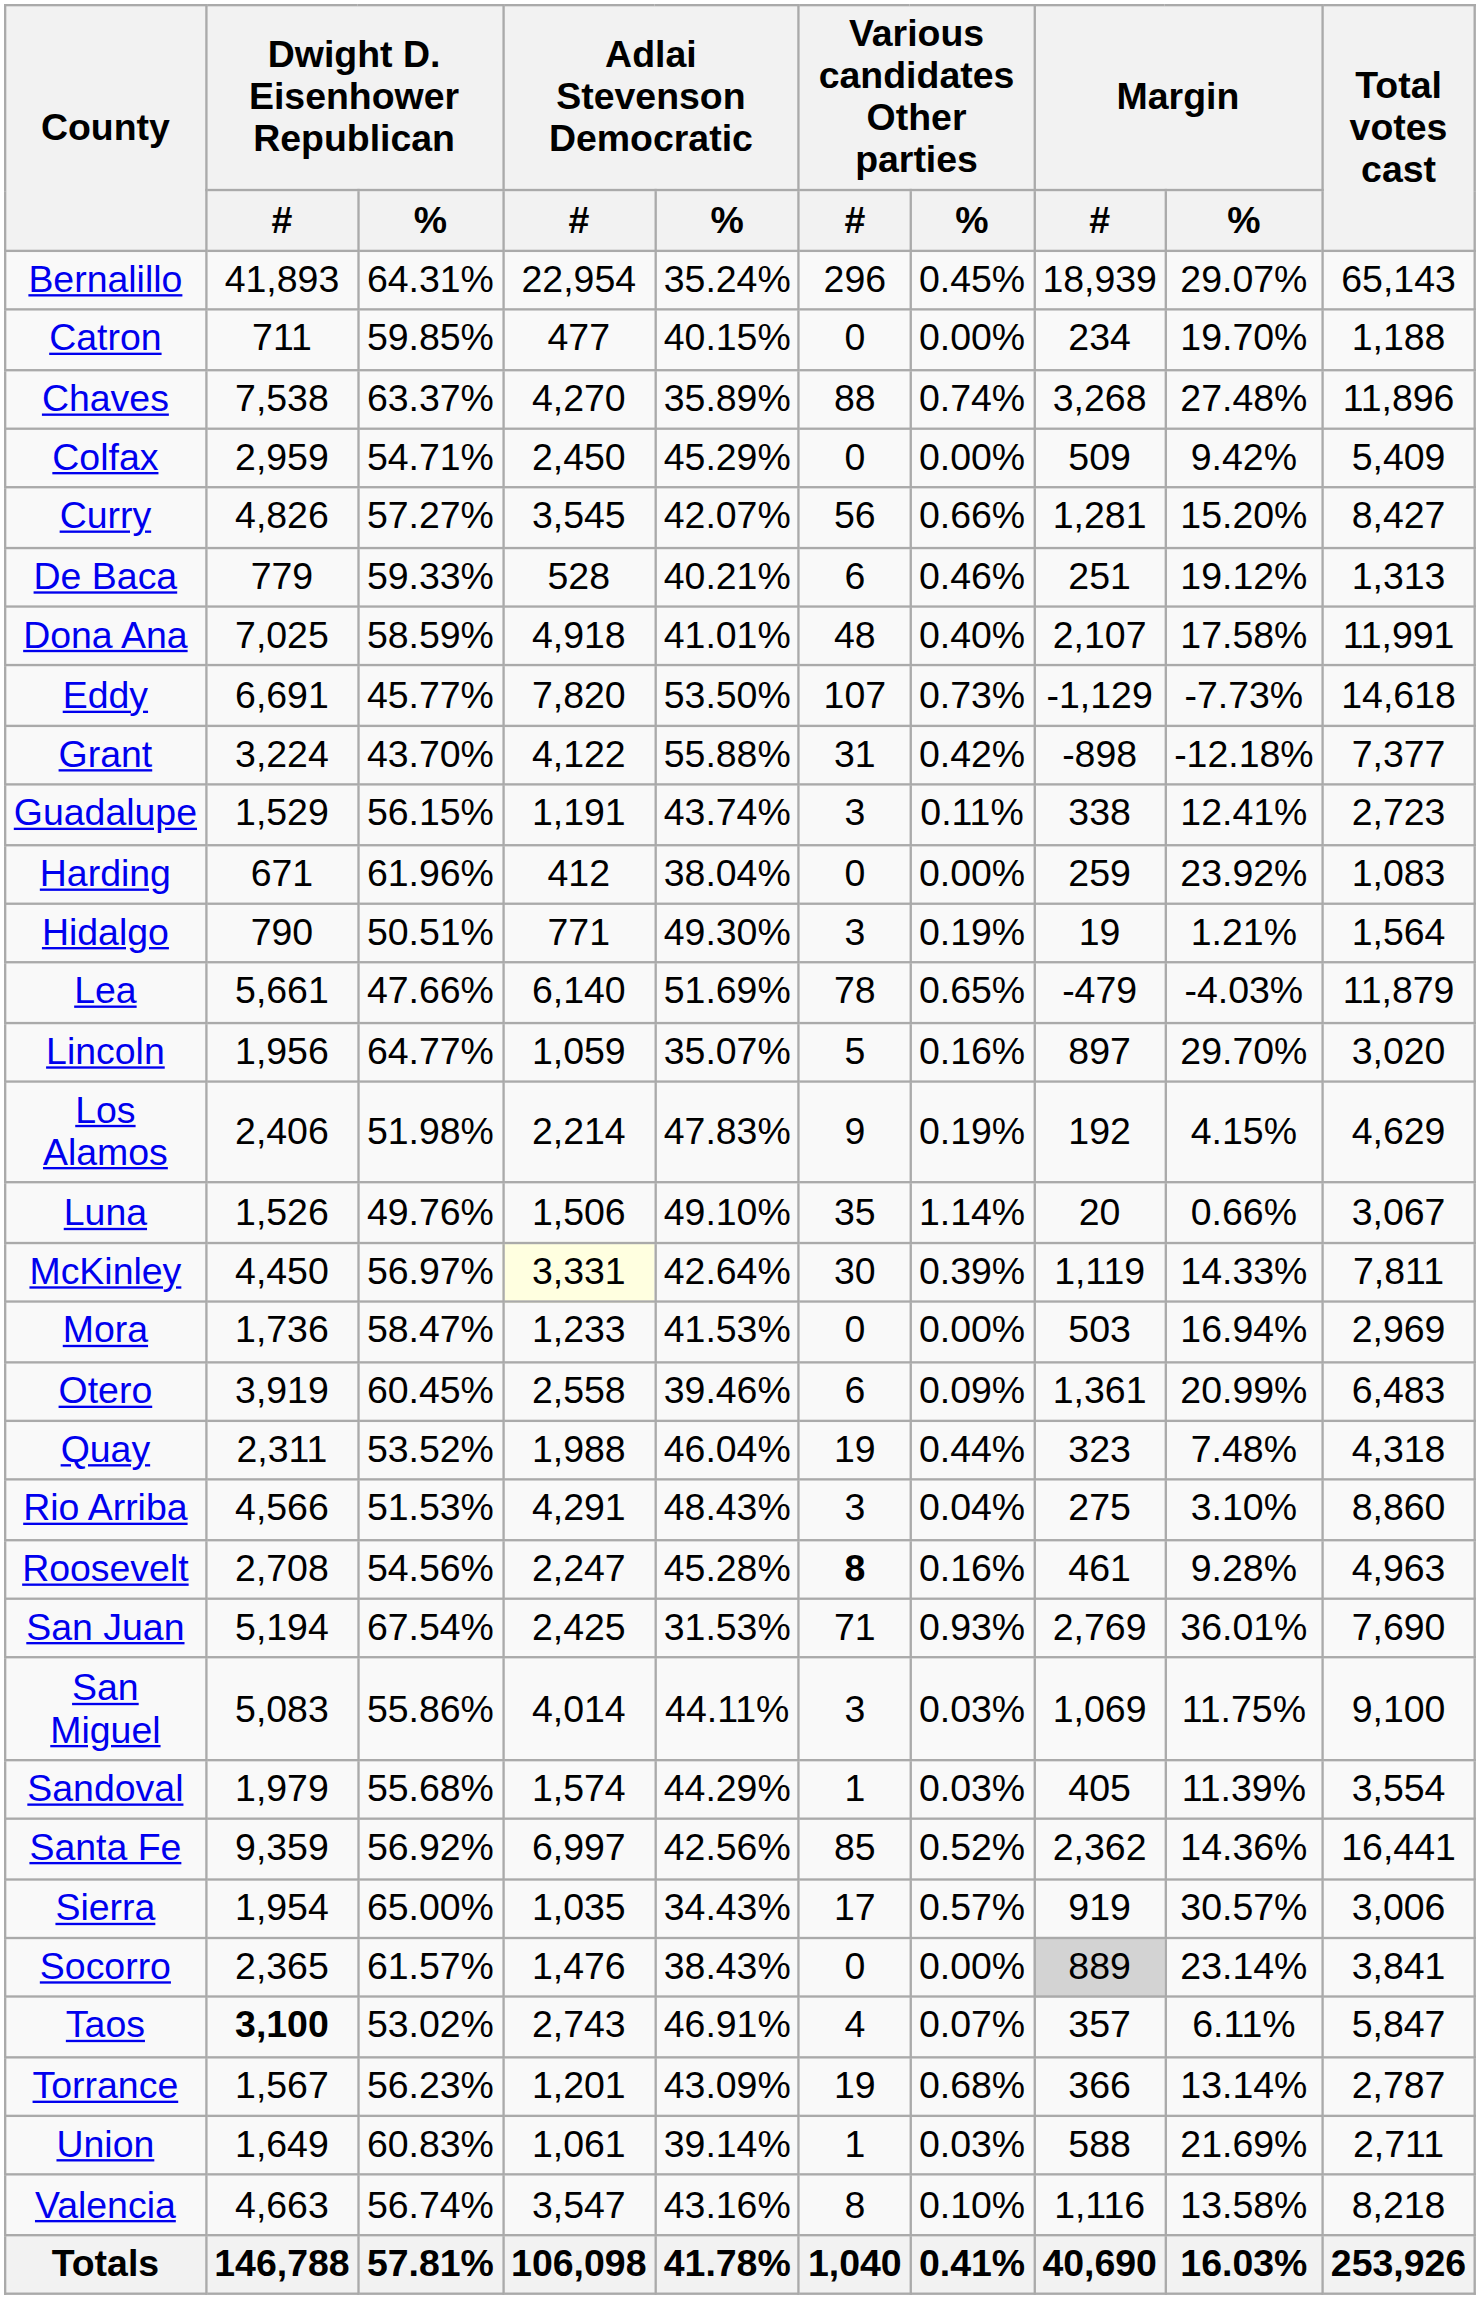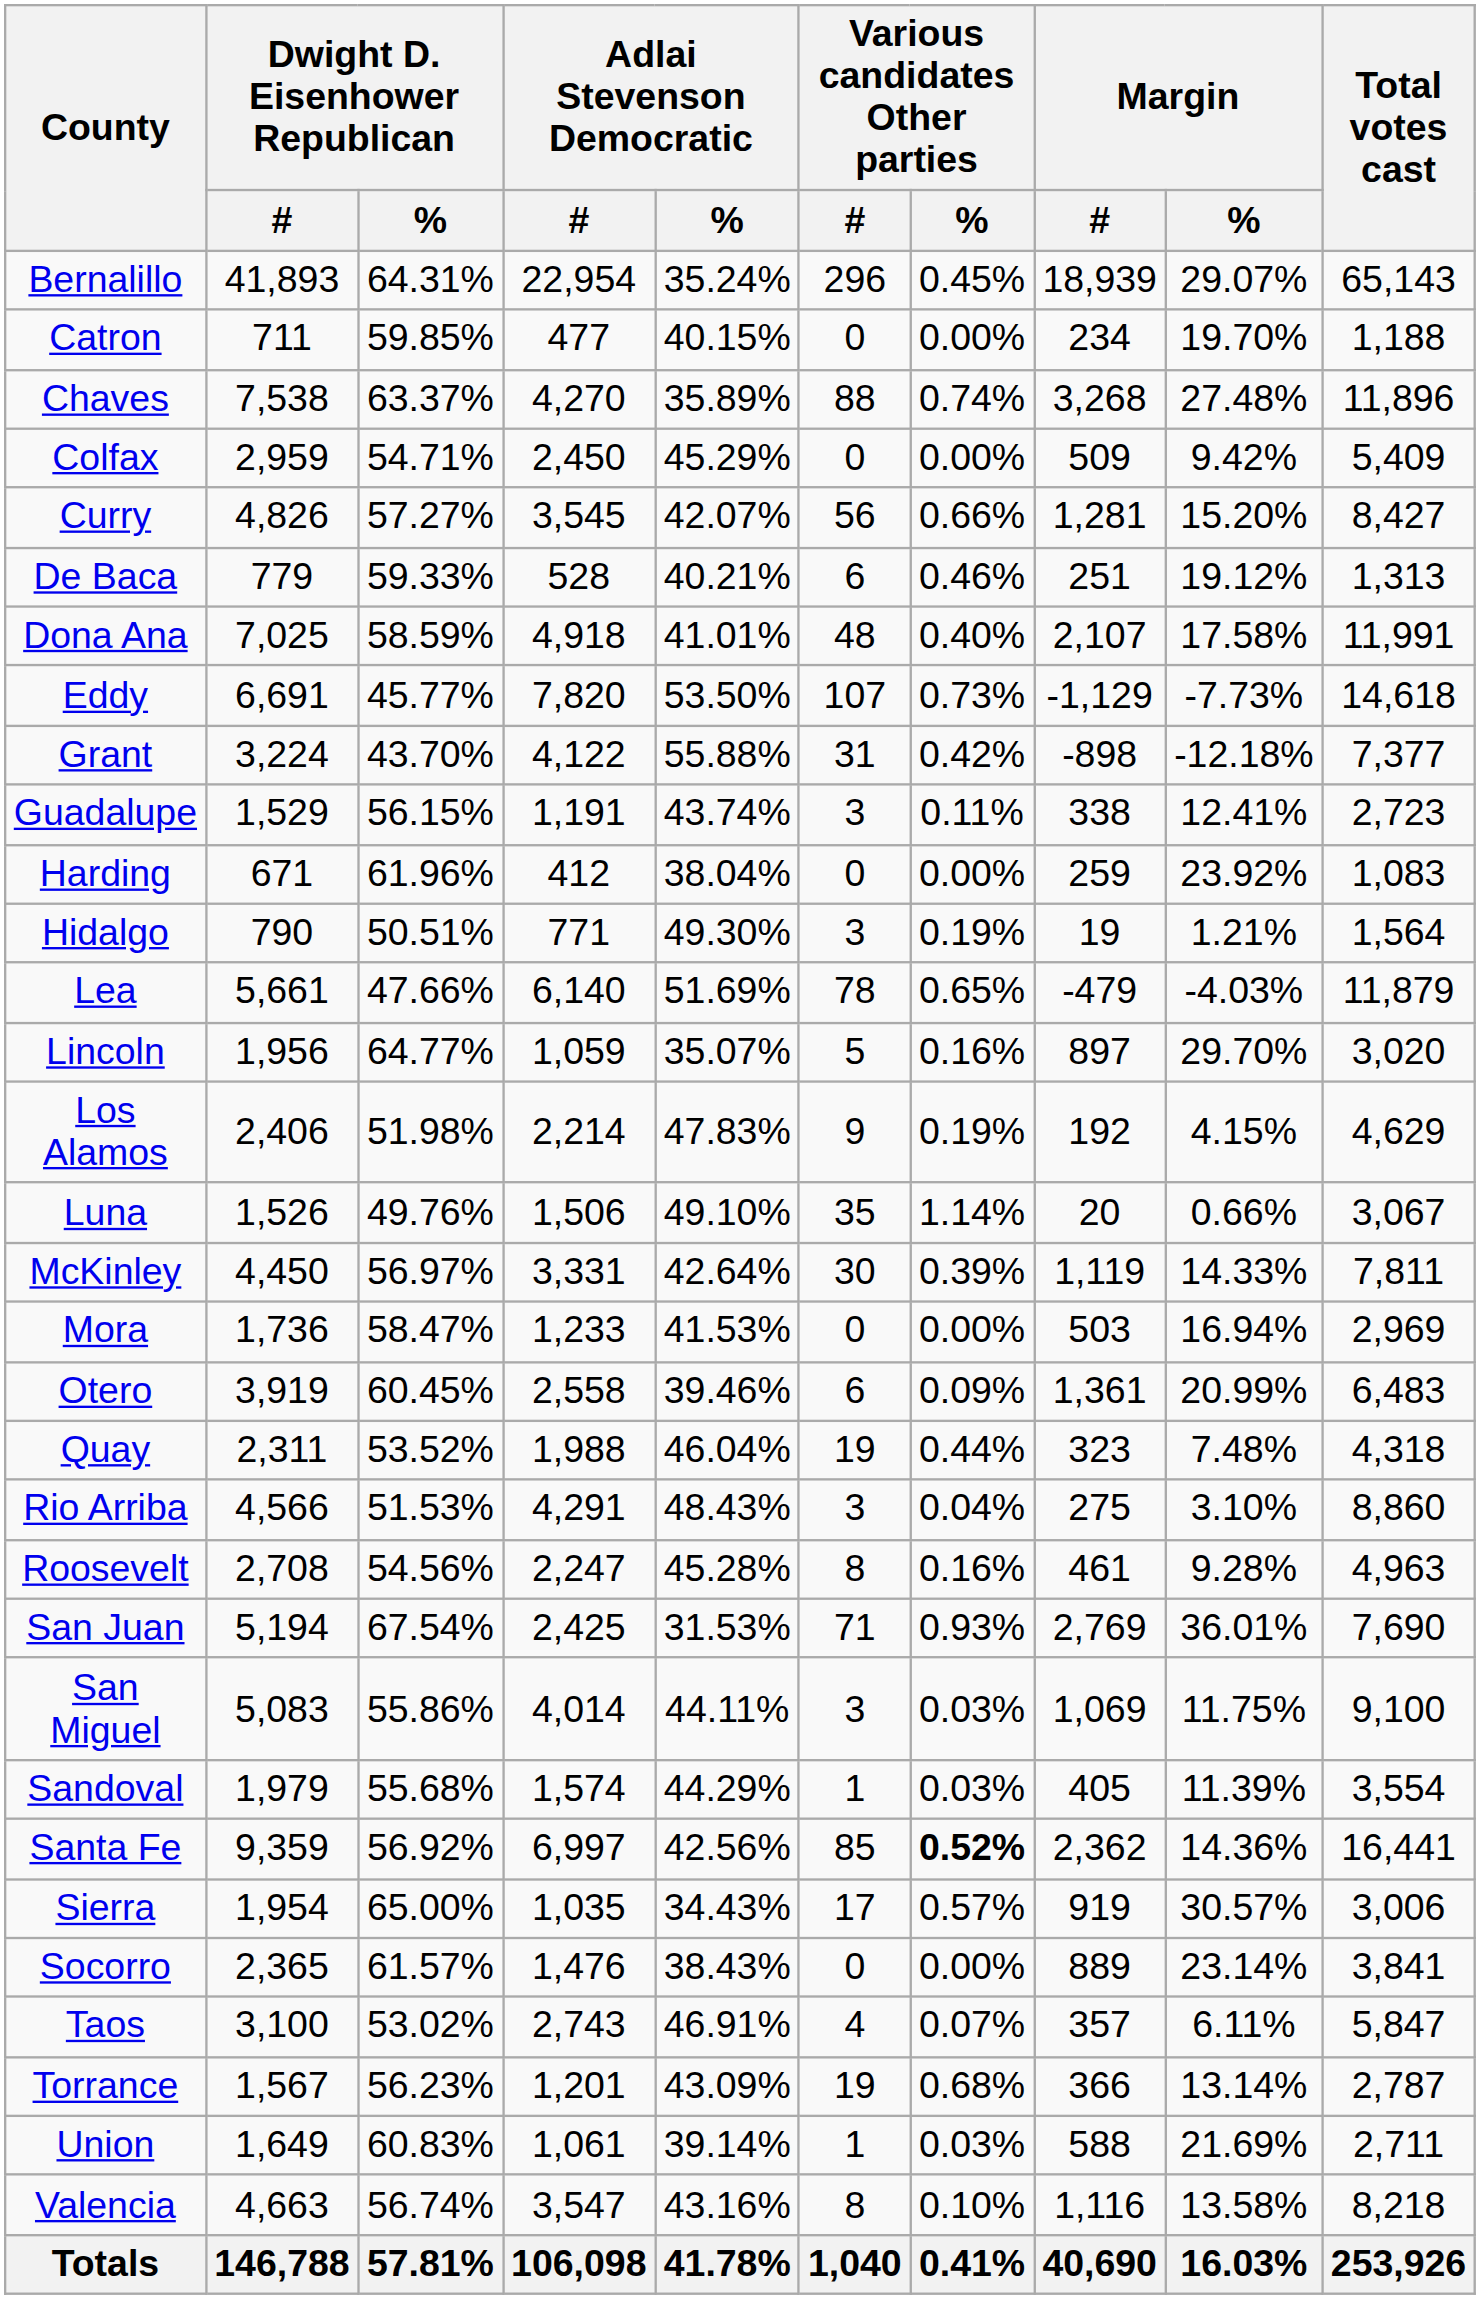(579, 1271) lightyellow background -> (579, 1271) no background
(855, 1568) bold -> (855, 1568) normal
(972, 1847) normal -> (972, 1847) bold
(1100, 1966) lightgrey background -> (1100, 1966) no background
(282, 2026) bold -> (282, 2026) normal
